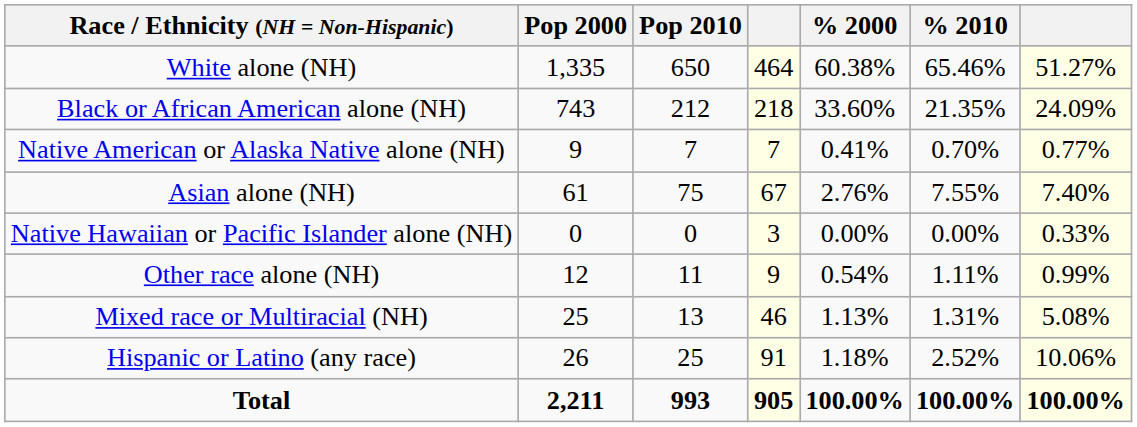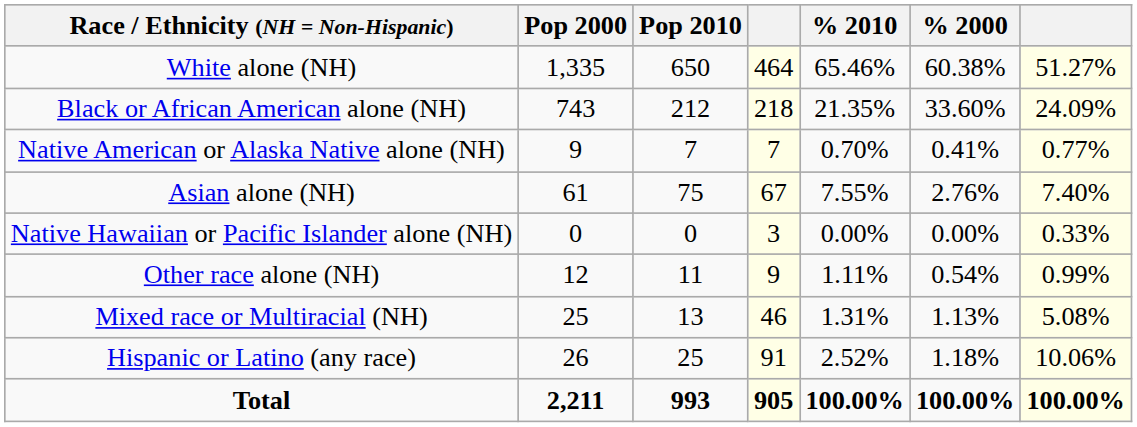columns swapped: (855, 25) <-> (965, 25)
